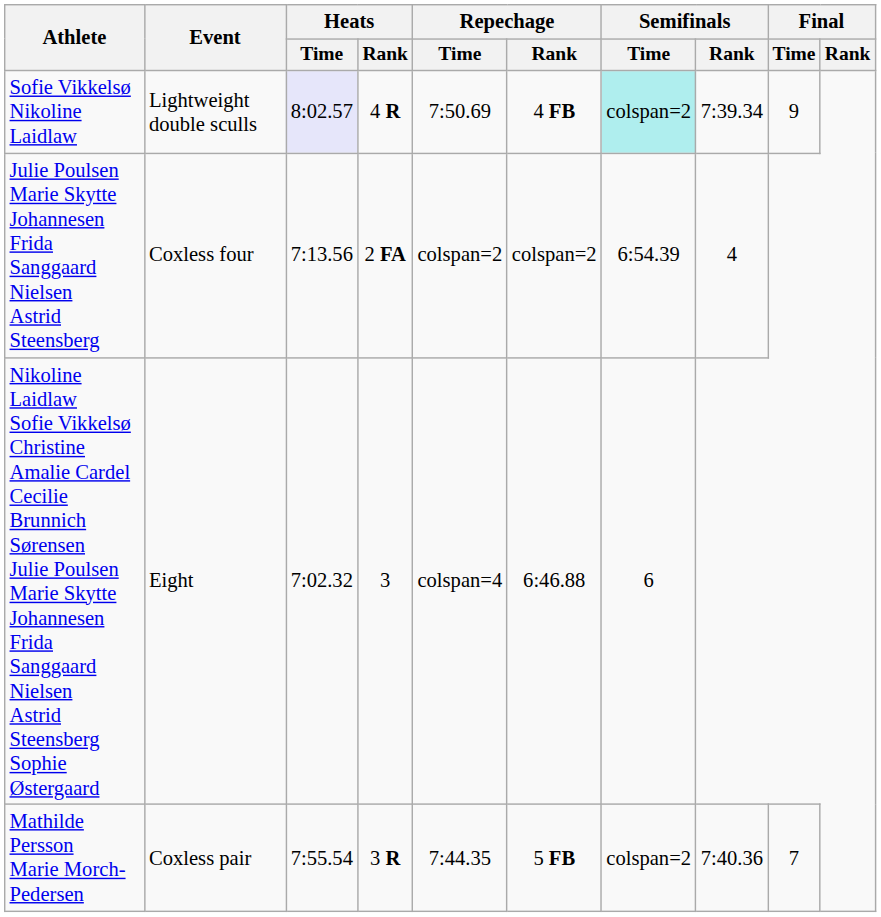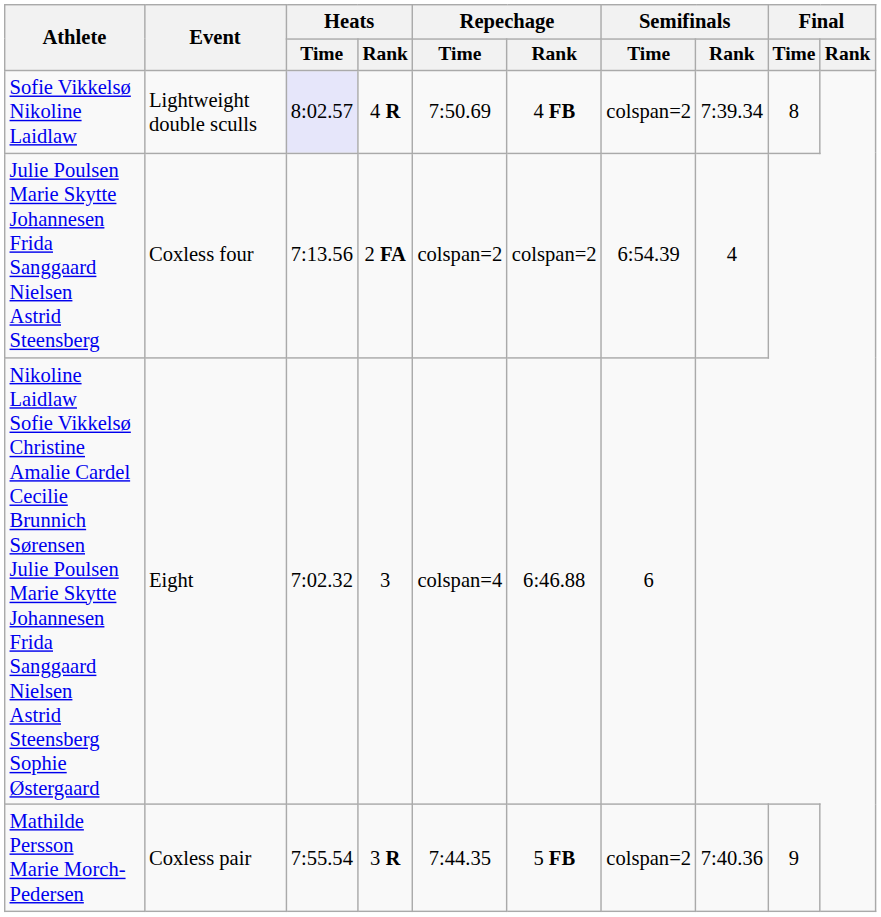(649, 112) paleturquoise background -> (649, 112) no background
(794, 112) 9 -> (794, 112) 8
(794, 858) 7 -> (794, 858) 9
